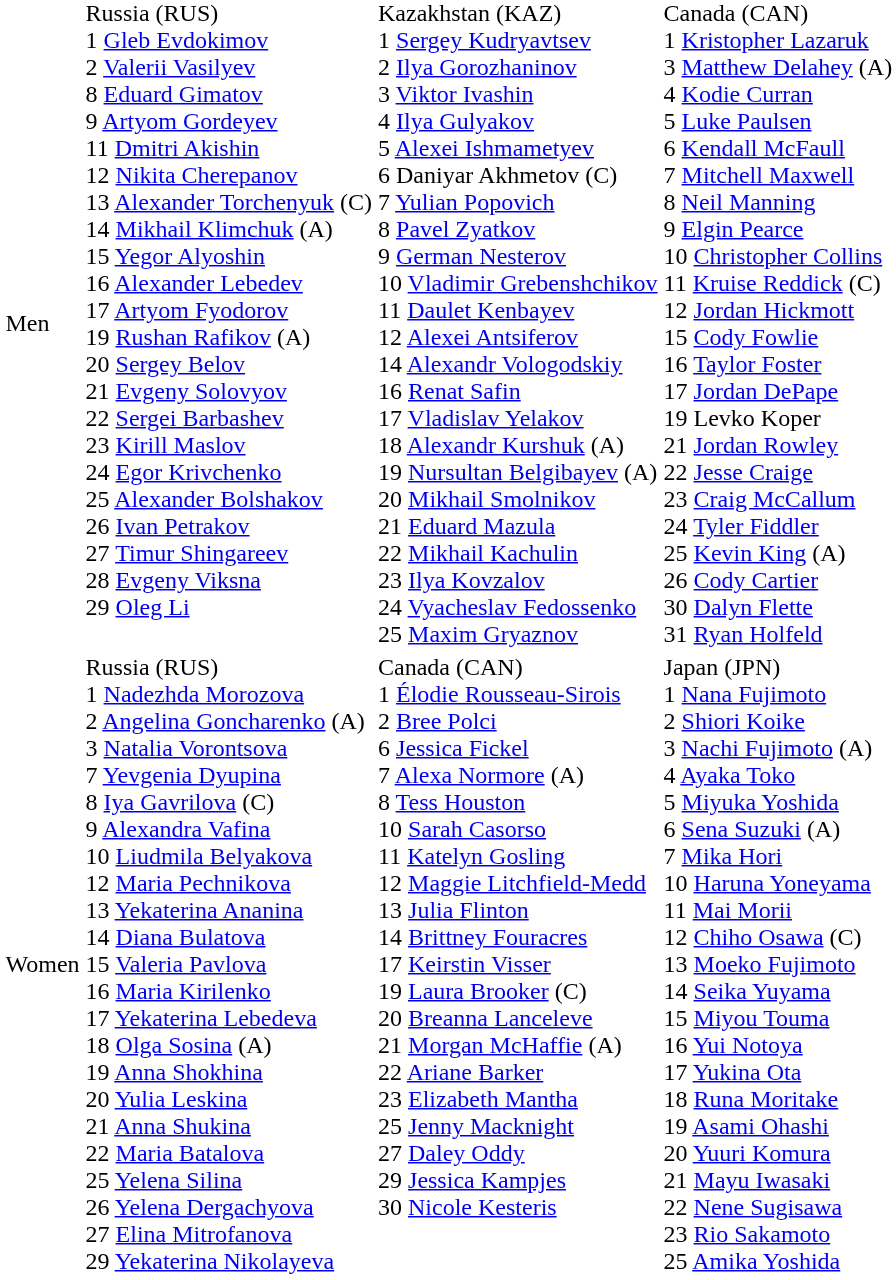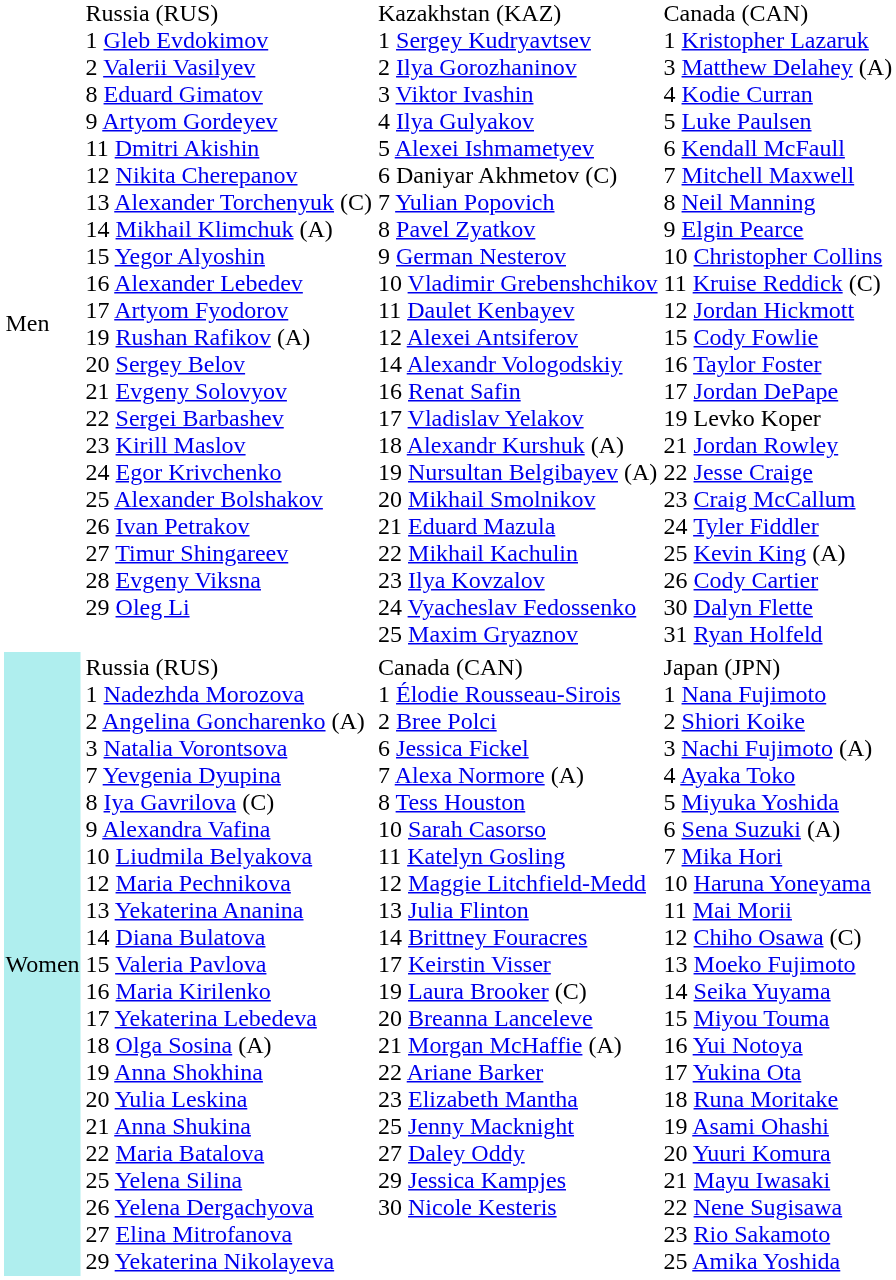(43, 963) no background -> (43, 963) paleturquoise background
